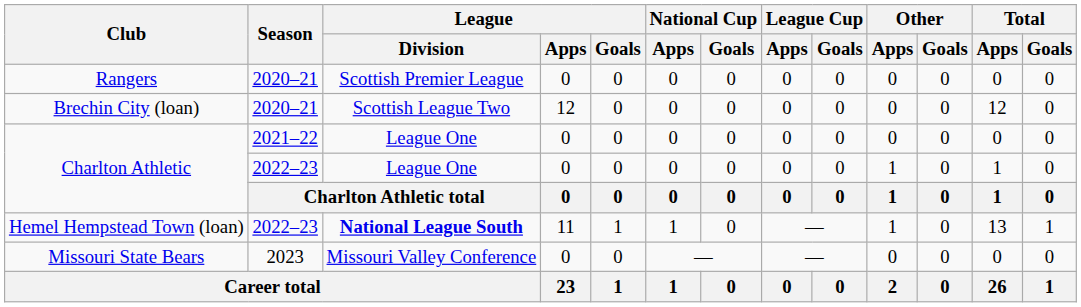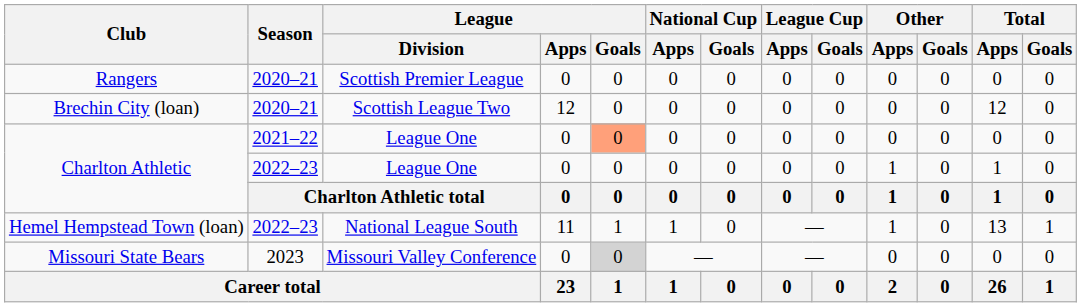(618, 138) no background -> (618, 138) lightsalmon background
(431, 227) bold -> (431, 227) normal
(618, 256) no background -> (618, 256) lightgrey background
